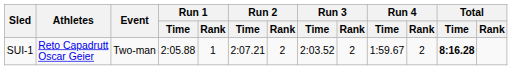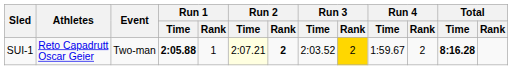(178, 51) normal -> (178, 51) bold
(248, 51) no background -> (248, 51) lightyellow background
(282, 51) normal -> (283, 51) bold
(352, 51) no background -> (353, 51) gold background
